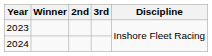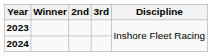(18, 28) normal -> (18, 28) bold
(18, 43) normal -> (18, 43) bold
